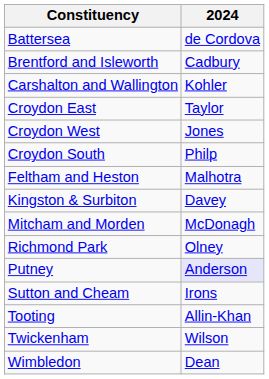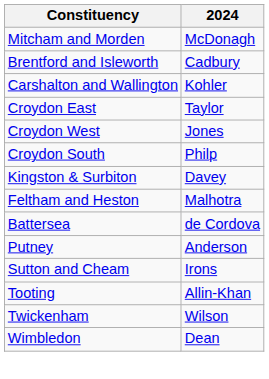rows swapped: (39, 39) <-> (76, 223)
rows swapped: (73, 177) <-> (72, 200)
- row: (58, 246)
(216, 270) lavender background -> (216, 246) no background
